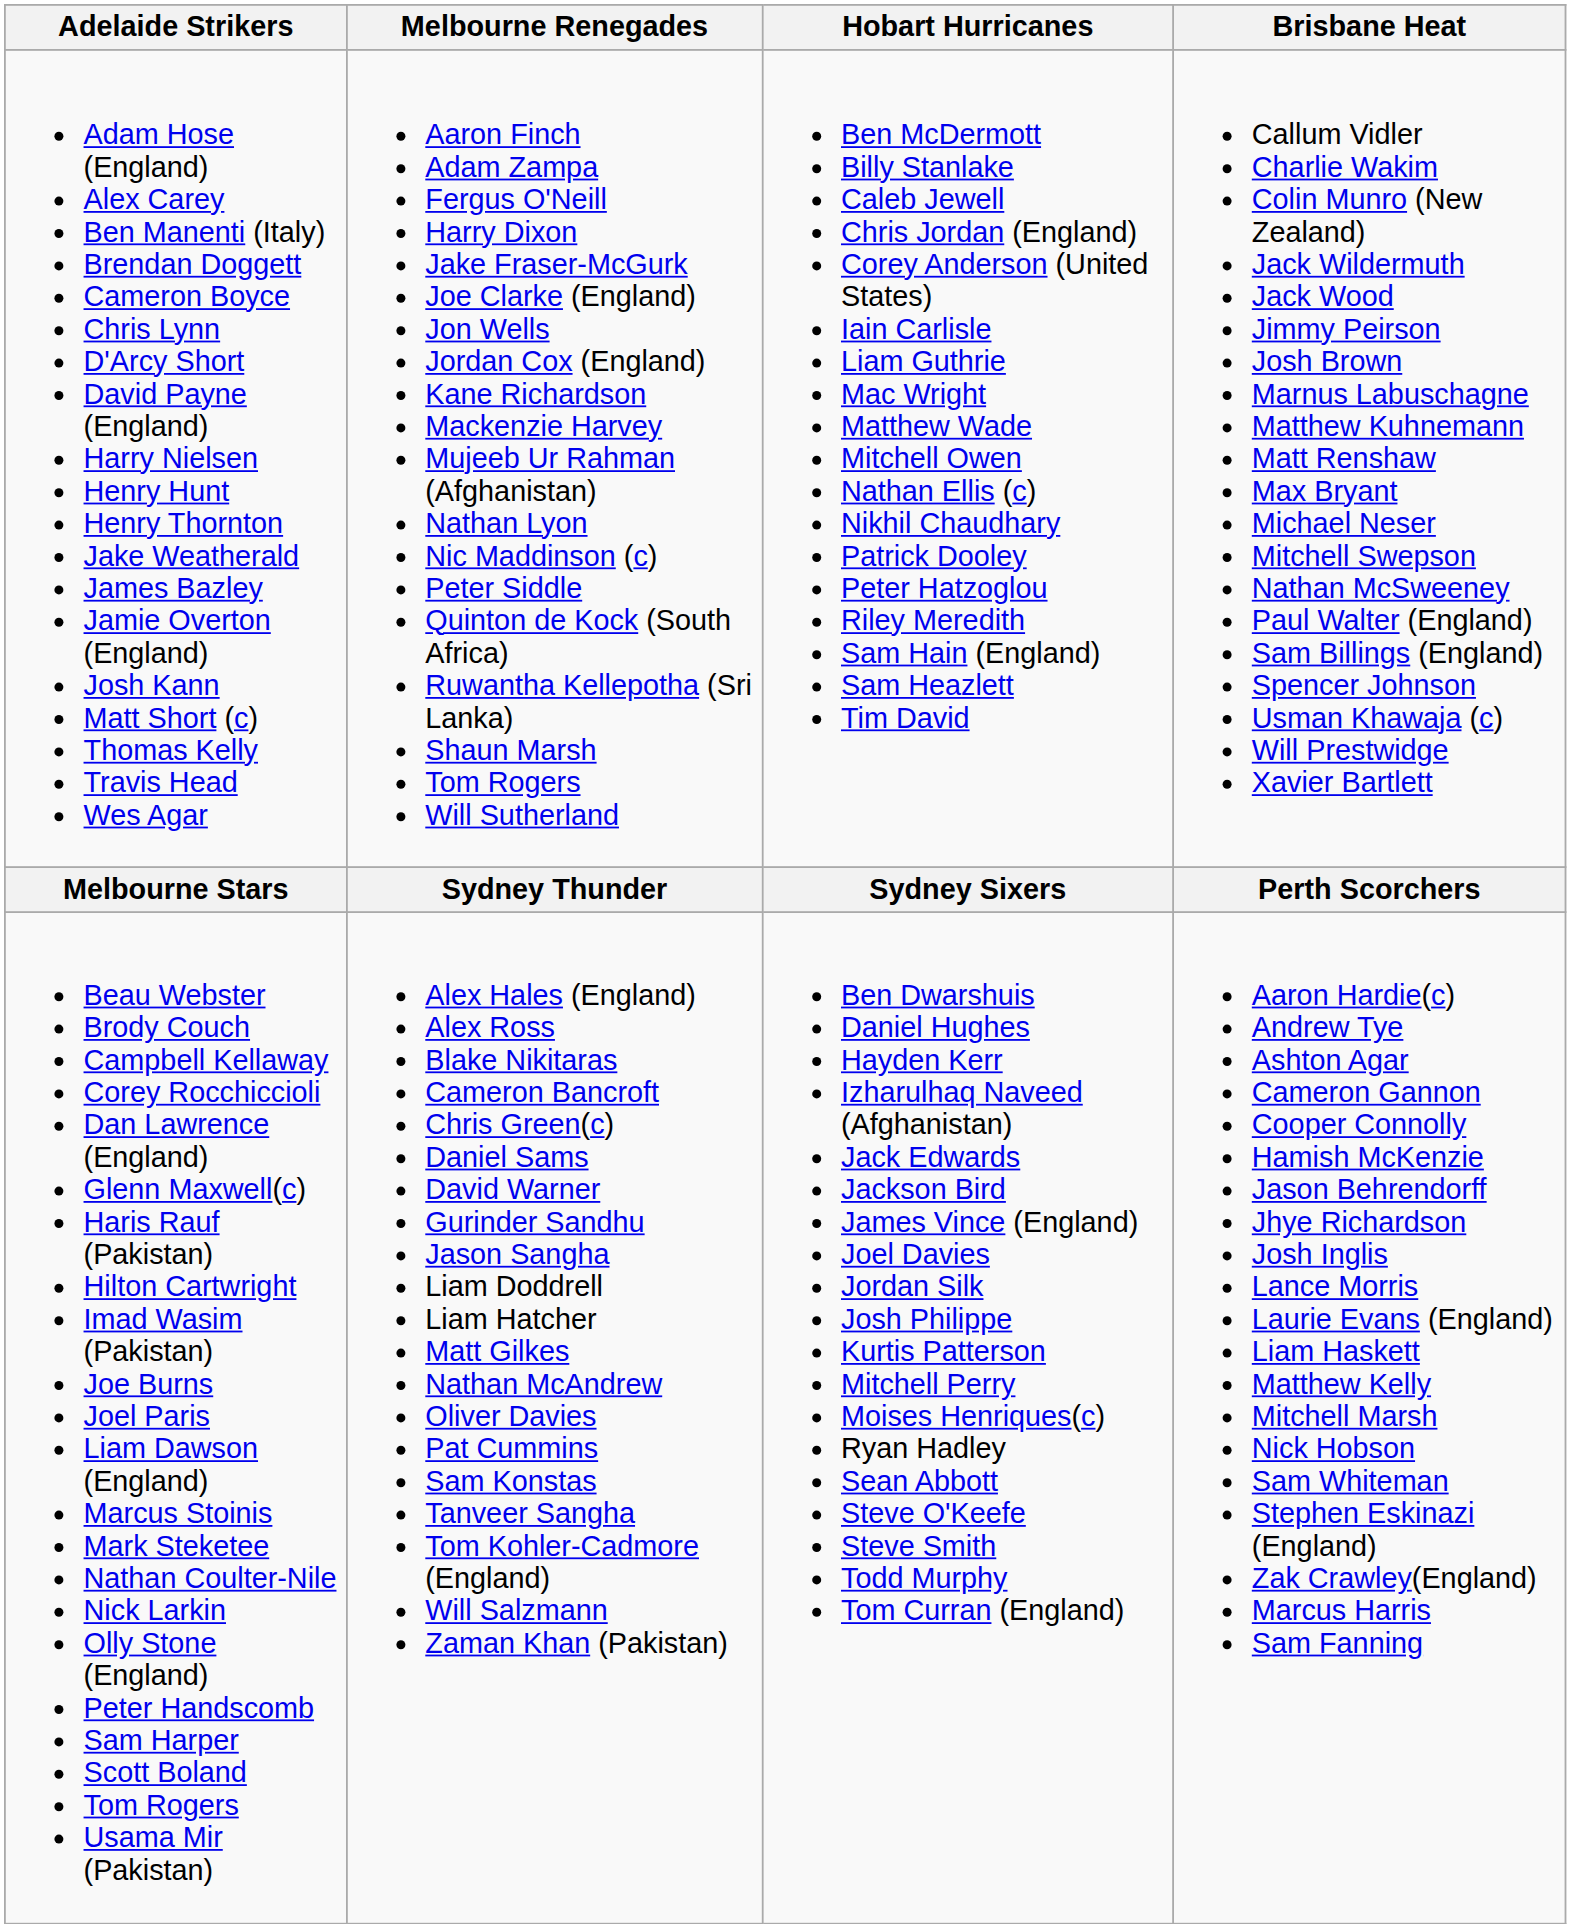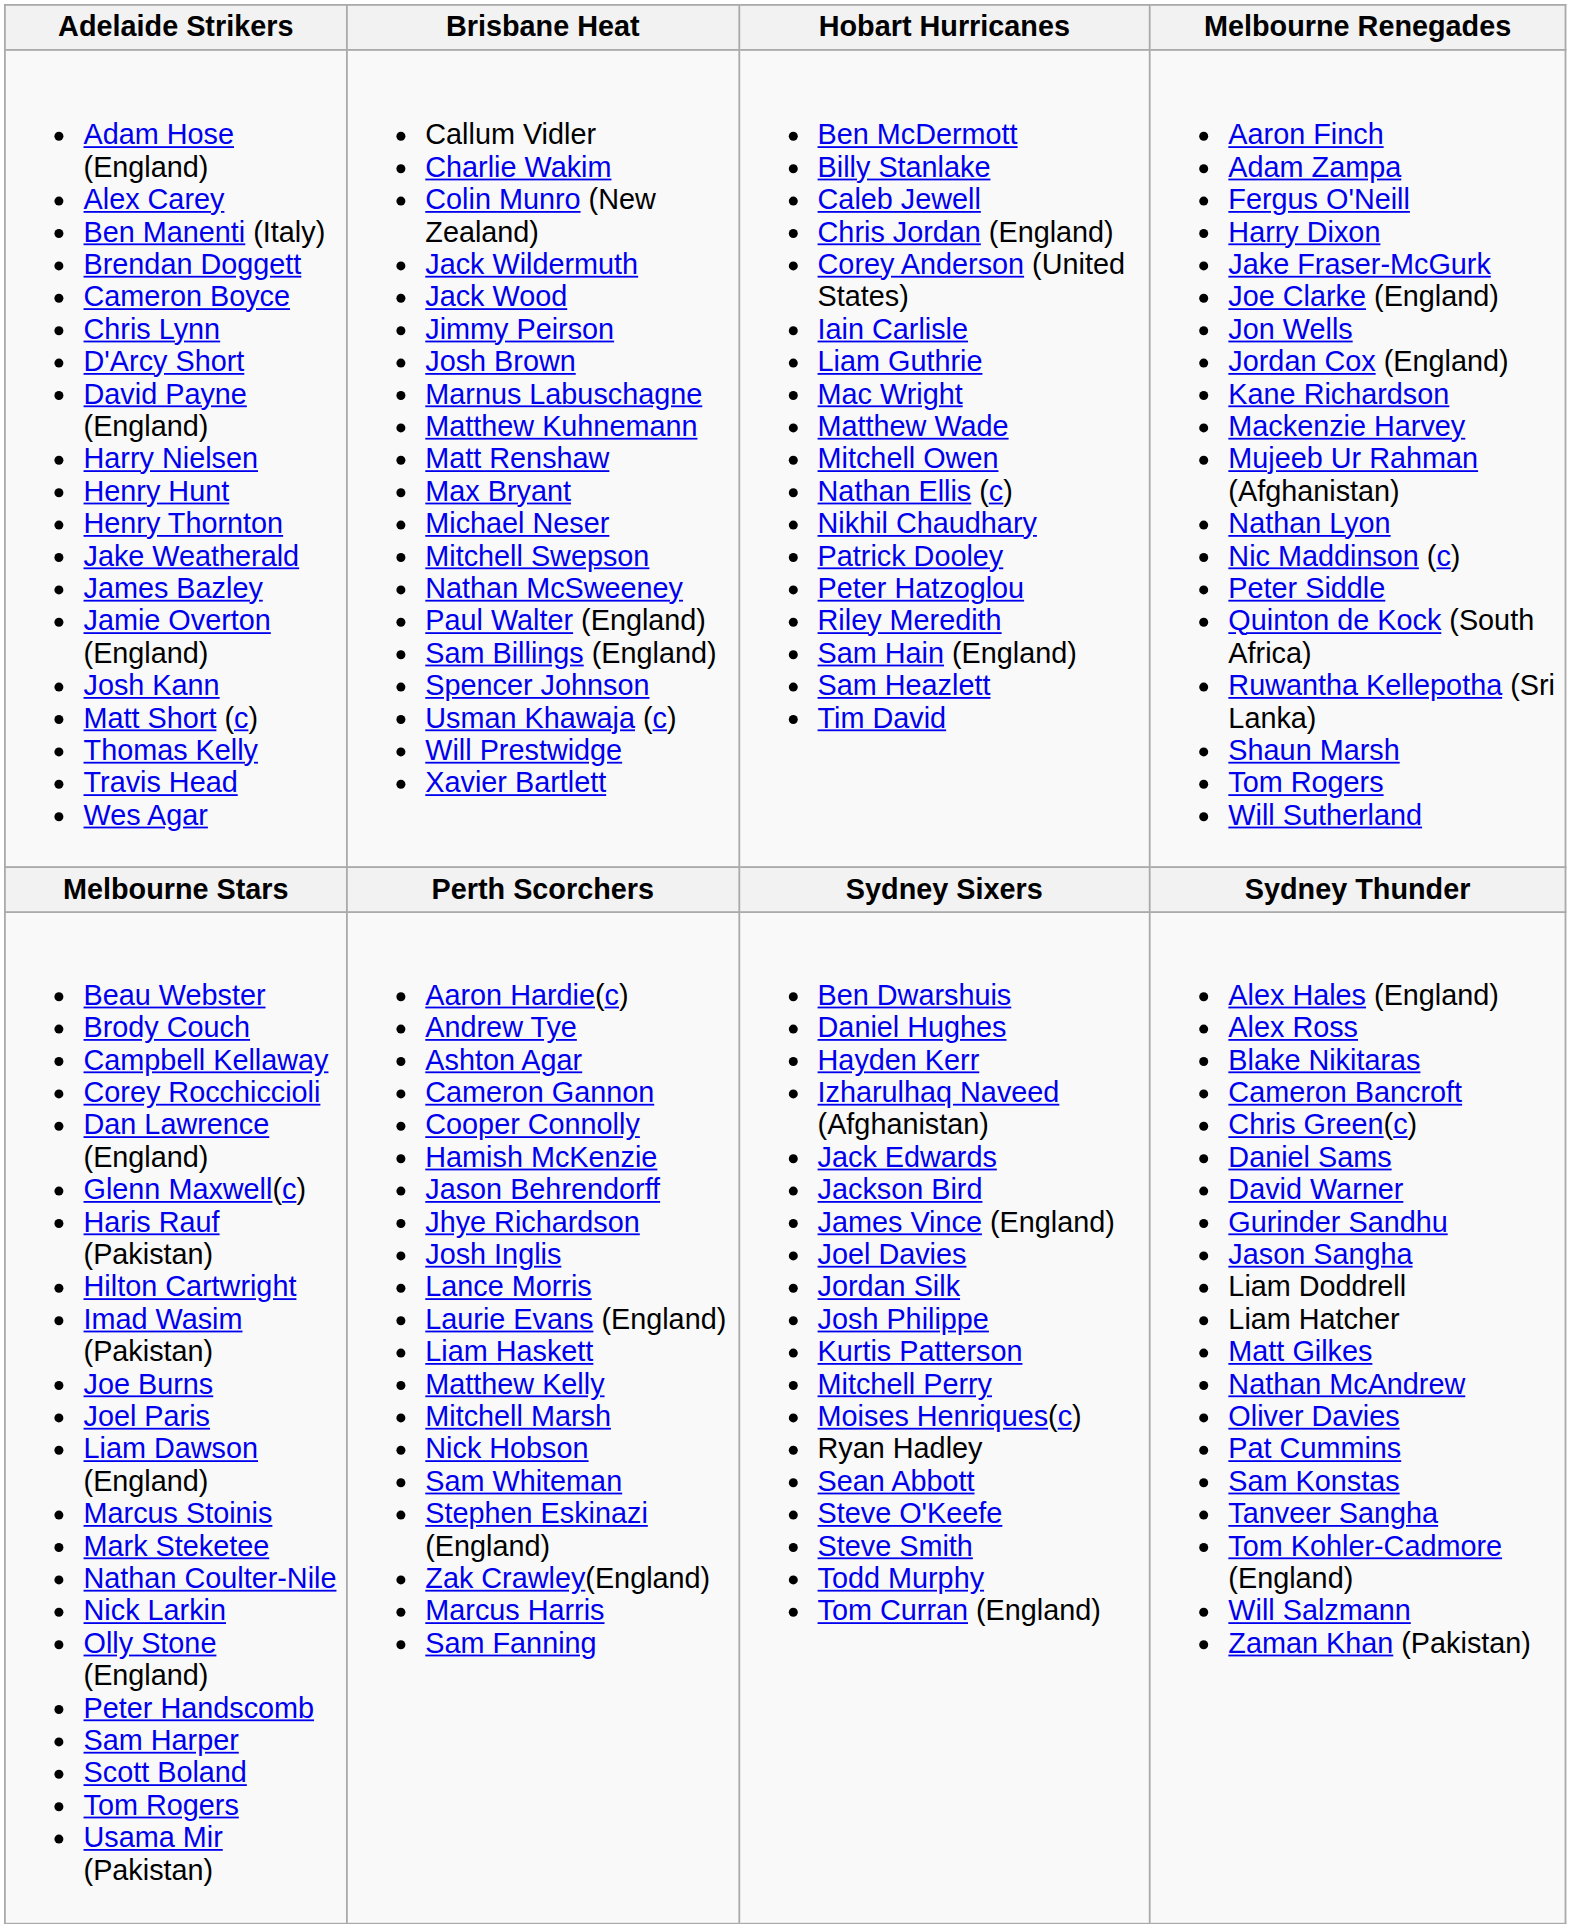columns swapped: (1369, 27) <-> (555, 27)
